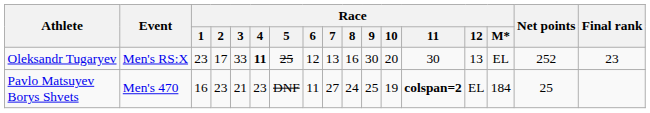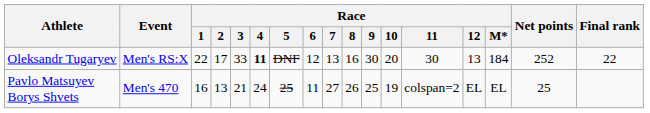(201, 58) 23 -> (201, 58) 22
(286, 58) 25 -> (286, 58) DNF
(501, 58) EL -> (498, 58) 184
(612, 58) 23 -> (610, 58) 22
(221, 88) 23 -> (221, 88) 13
(260, 88) 23 -> (260, 88) 24
(286, 88) DNF -> (286, 88) 25
(352, 88) 24 -> (352, 88) 26
(433, 88) bold -> (432, 88) normal
(501, 88) 184 -> (498, 88) EL
